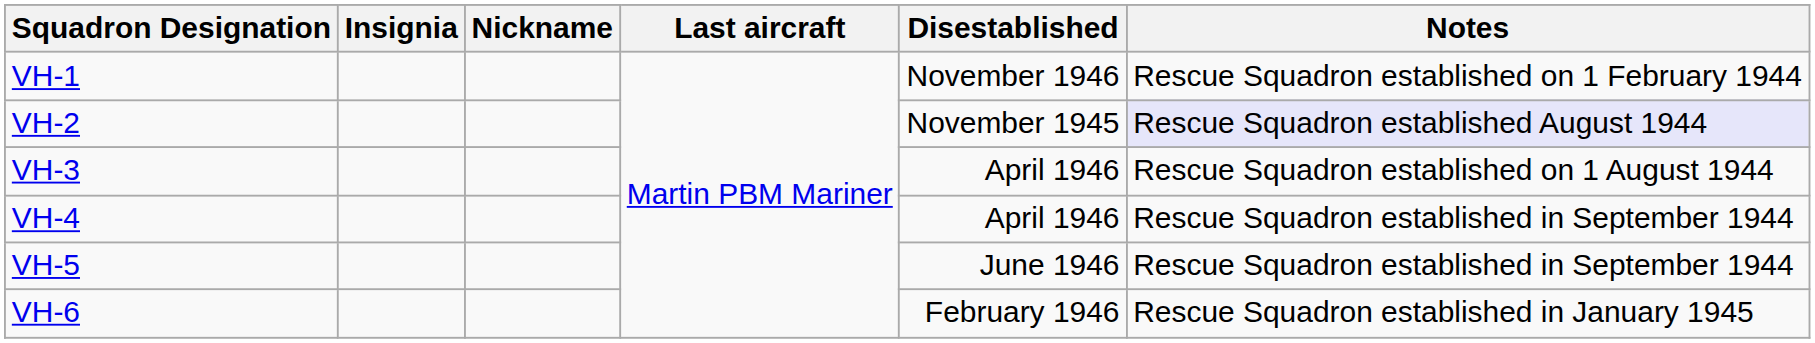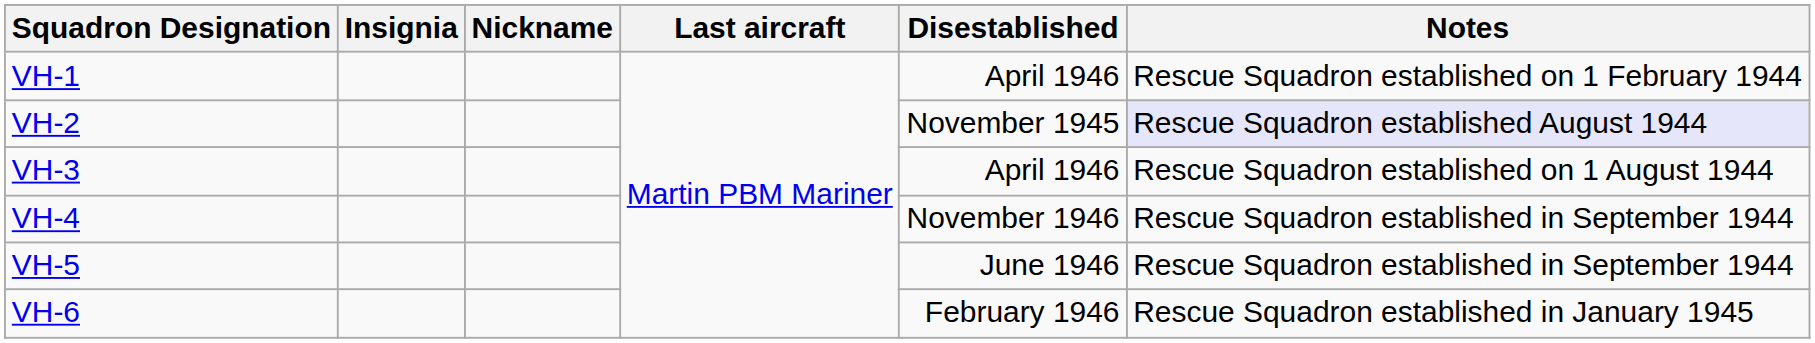(1013, 75) November 1946 -> (1052, 75) April 1946
(1052, 218) April 1946 -> (1013, 218) November 1946
